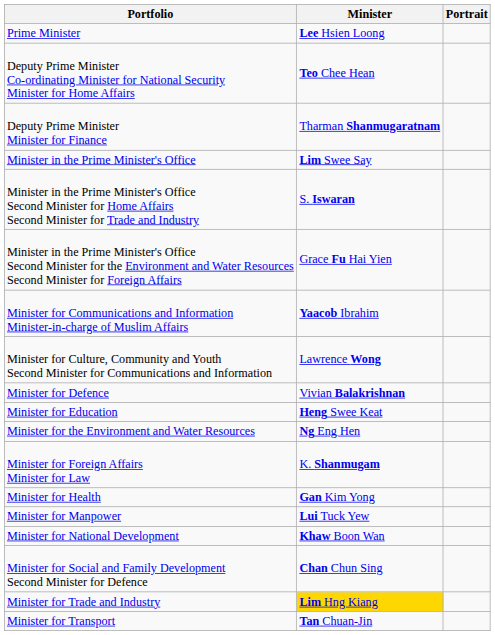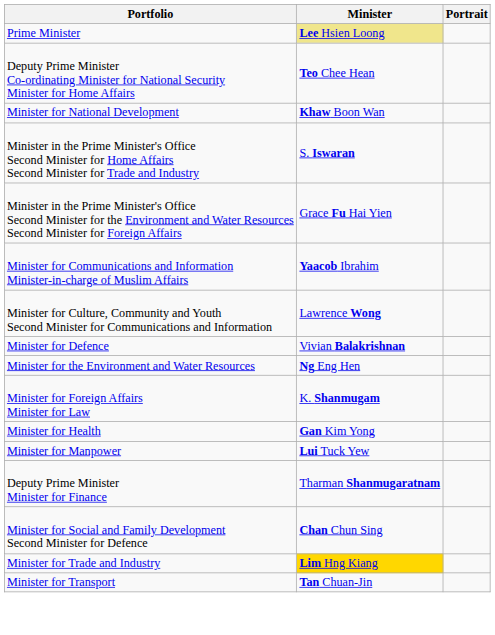(342, 33) no background -> (342, 33) khaki background
rows swapped: (63, 133) <-> (93, 535)
- row: (101, 159)
- row: (62, 412)
